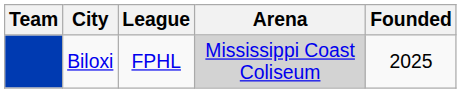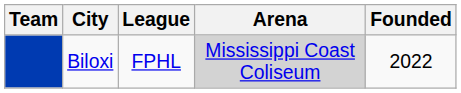(411, 61) 2025 -> (411, 61) 2022
